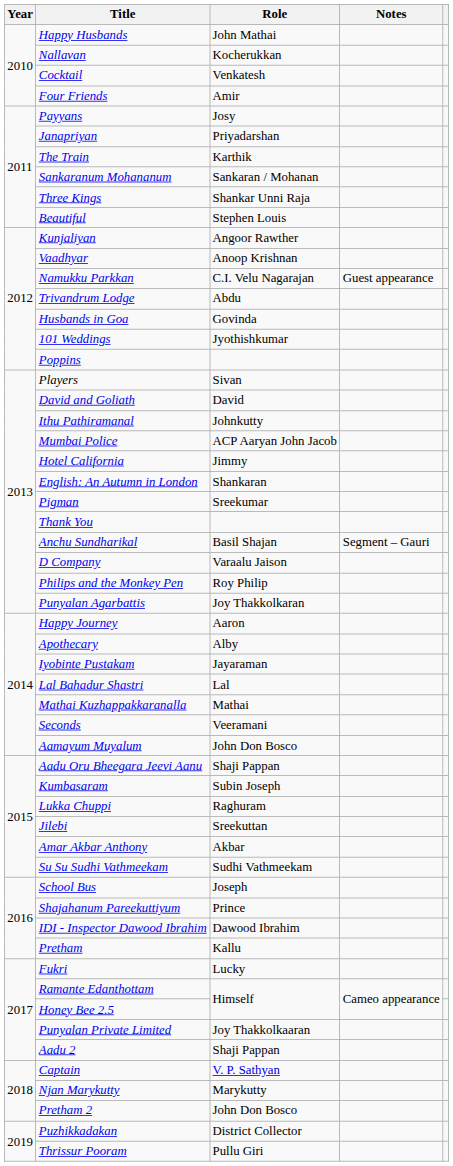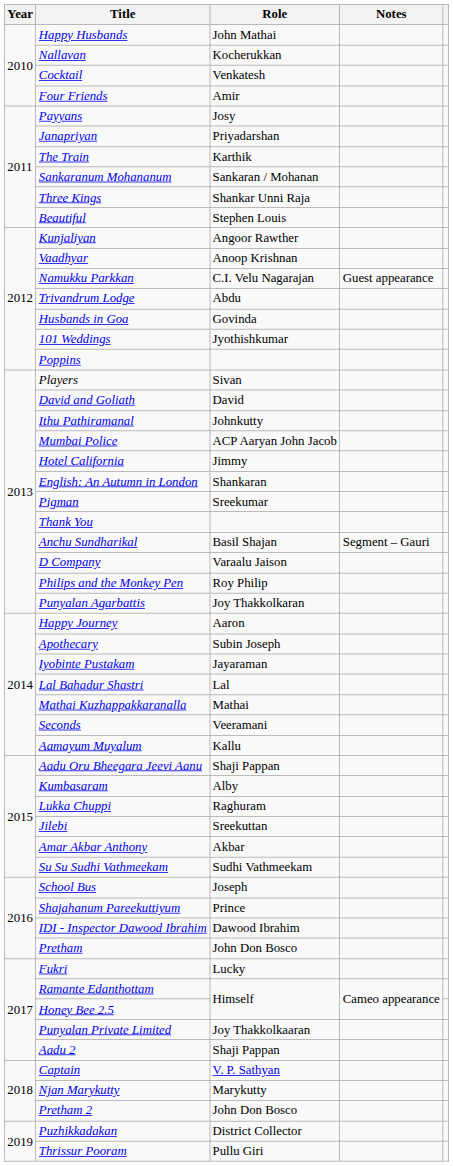(225, 643) Alby -> (247, 643) Subin Joseph
(255, 745) John Don Bosco -> (227, 745) Kallu
(247, 786) Subin Joseph -> (225, 786) Alby
(227, 948) Kallu -> (255, 948) John Don Bosco
